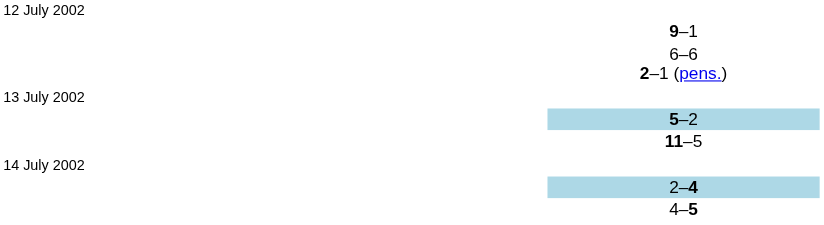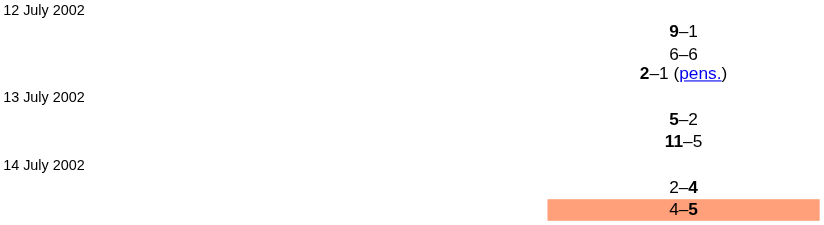(684, 119) lightblue background -> (684, 119) no background
(684, 187) lightblue background -> (684, 187) no background
(684, 209) no background -> (684, 209) lightsalmon background
